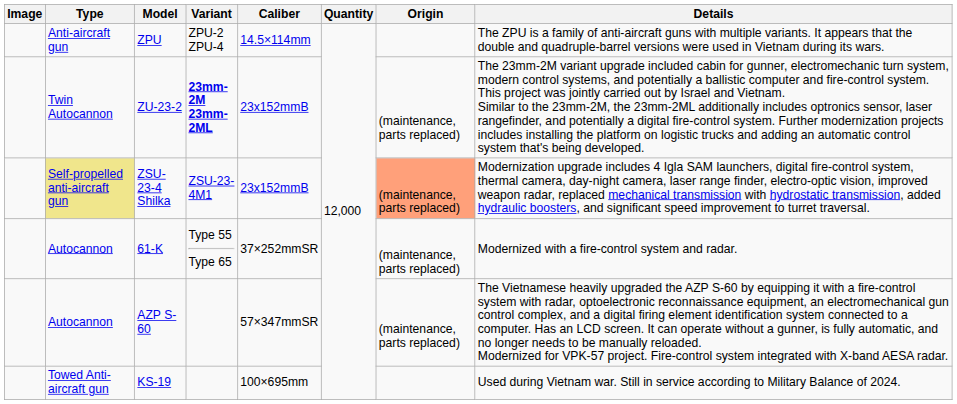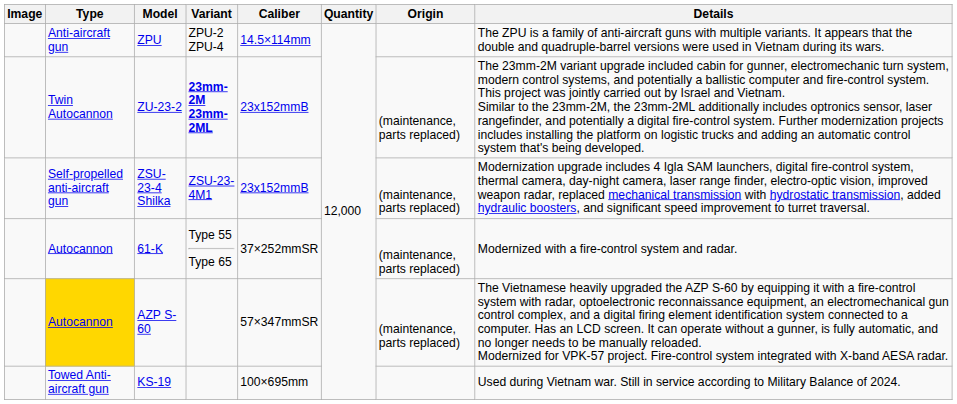(85, 188) khaki background -> (85, 188) no background
(419, 201) lightsalmon background -> (419, 201) no background
(80, 322) no background -> (80, 322) gold background
